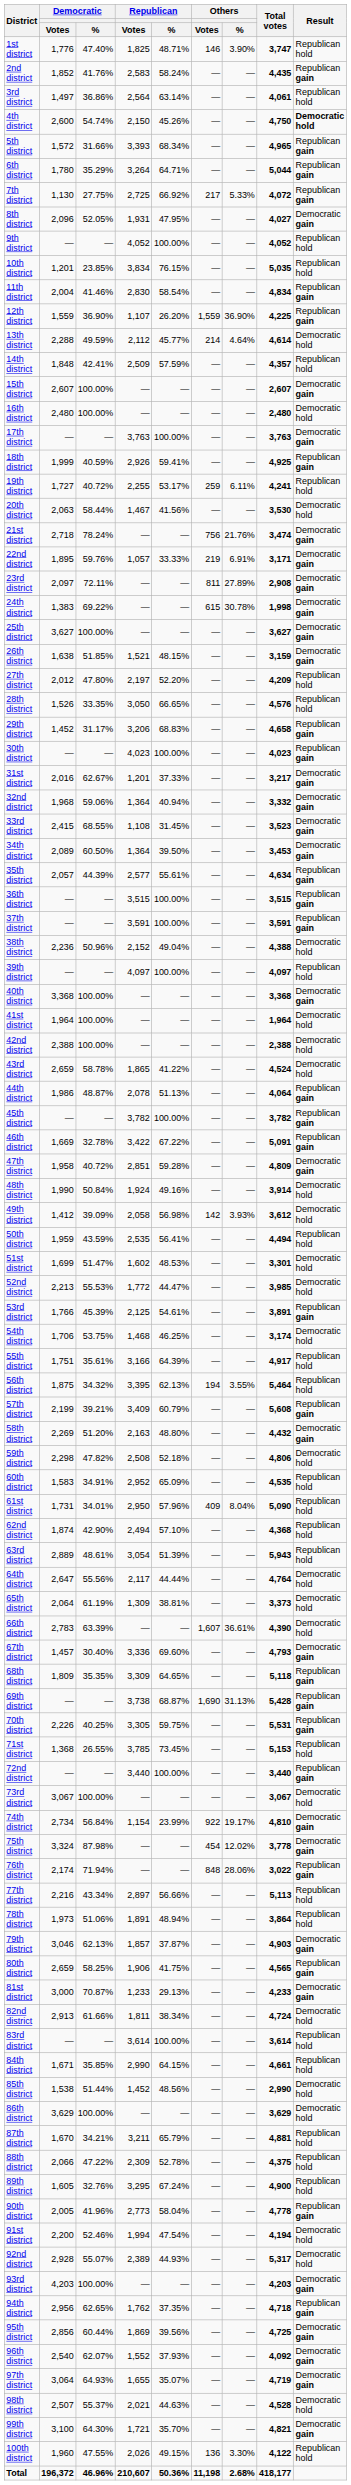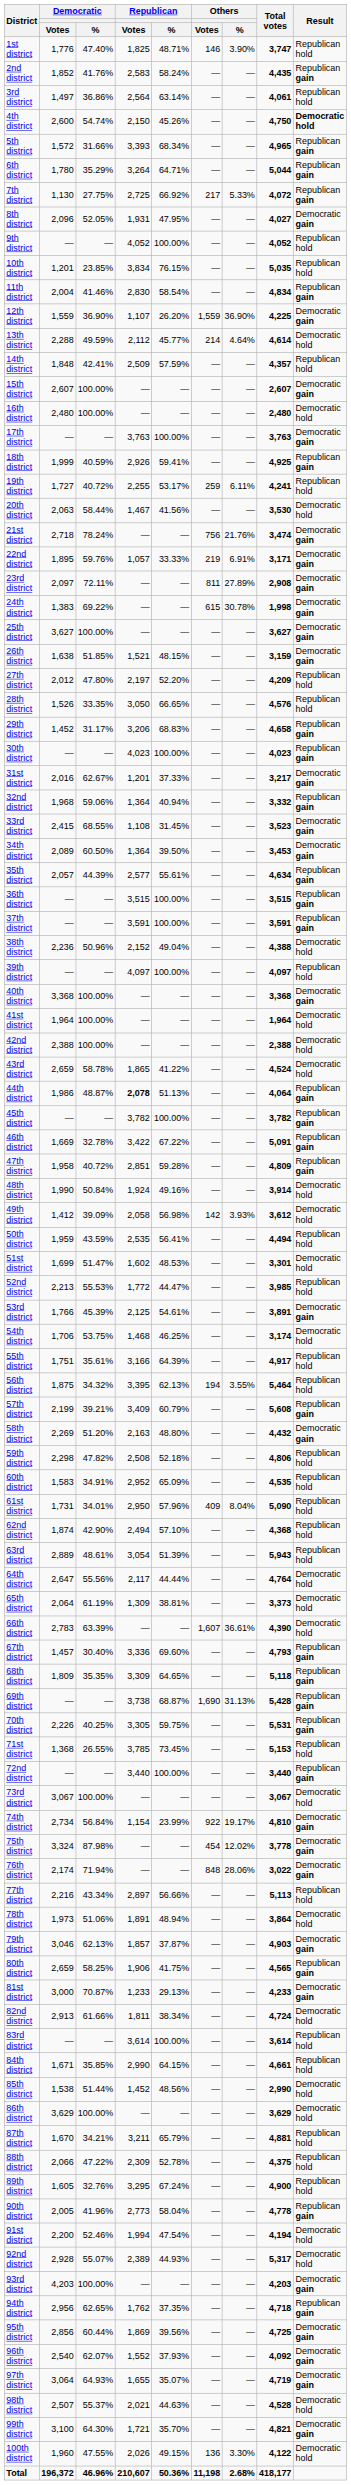(318, 316) Republican gain -> (318, 316) Democratic gain
(318, 802) Democratic gain -> (318, 802) Republican gain
(139, 1093) normal -> (139, 1093) bold
(318, 1166) Democratic gain -> (318, 1166) Republican gain
(318, 1287) Democratic hold -> (318, 1287) Republican hold
(318, 1312) Republican gain -> (318, 1312) Democratic gain
(318, 1458) Democratic hold -> (318, 1458) Republican hold
(318, 1652) Democratic gain -> (318, 1652) Republican gain
(318, 1870) Republican gain -> (318, 1870) Democratic gain
(318, 1919) Republican hold -> (318, 1919) Democratic hold
(318, 2453) Republican hold -> (318, 2453) Democratic hold
